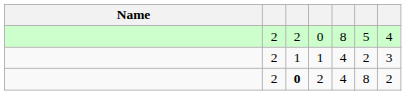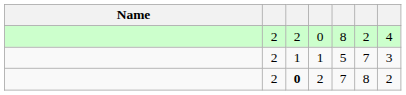(366, 36) 5 -> (366, 36) 2
(343, 57) 4 -> (343, 57) 5
(366, 57) 2 -> (366, 57) 7
(343, 79) 4 -> (343, 79) 7
